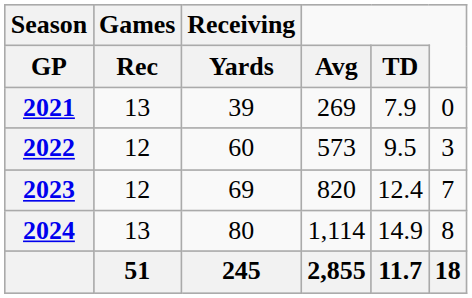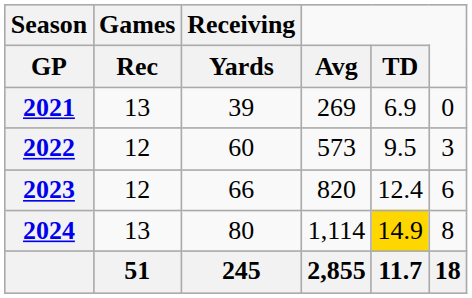(400, 107) 7.9 -> (400, 107) 6.9
(241, 189) 69 -> (241, 189) 66
(448, 189) 7 -> (448, 189) 6
(400, 230) no background -> (400, 230) gold background
